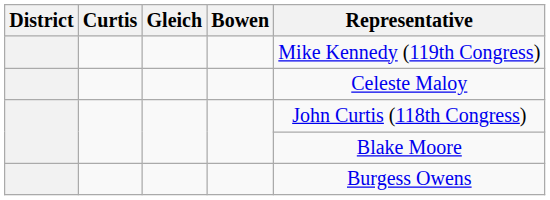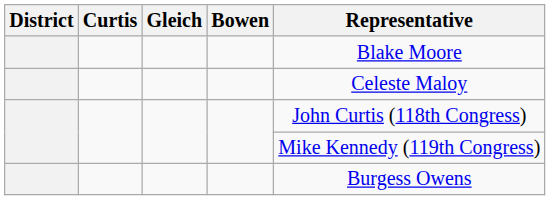(409, 52) Mike Kennedy (119th Congress) -> (409, 52) Blake Moore
(409, 147) Blake Moore -> (409, 147) Mike Kennedy (119th Congress)
